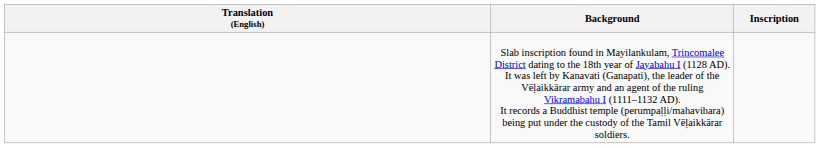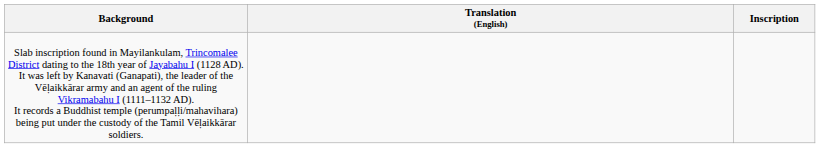columns swapped: (612, 18) <-> (247, 18)
